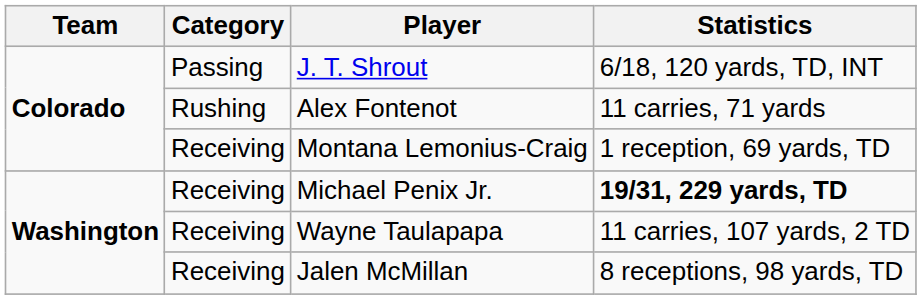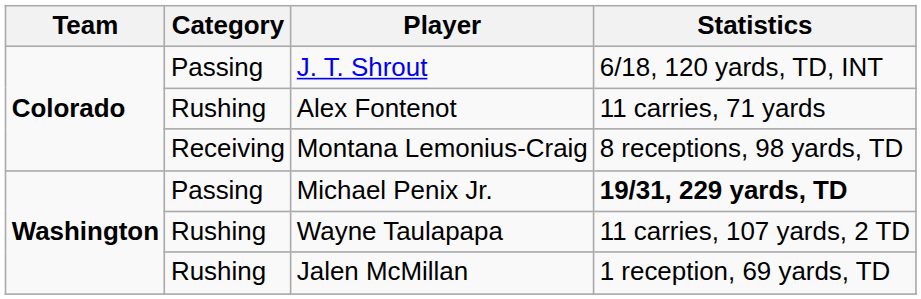(745, 149) 1 reception, 69 yards, TD -> (752, 149) 8 receptions, 98 yards, TD
(228, 190) Receiving -> (217, 190) Passing
(228, 231) Receiving -> (219, 231) Rushing
(228, 272) Receiving -> (219, 272) Rushing
(752, 272) 8 receptions, 98 yards, TD -> (745, 272) 1 reception, 69 yards, TD
